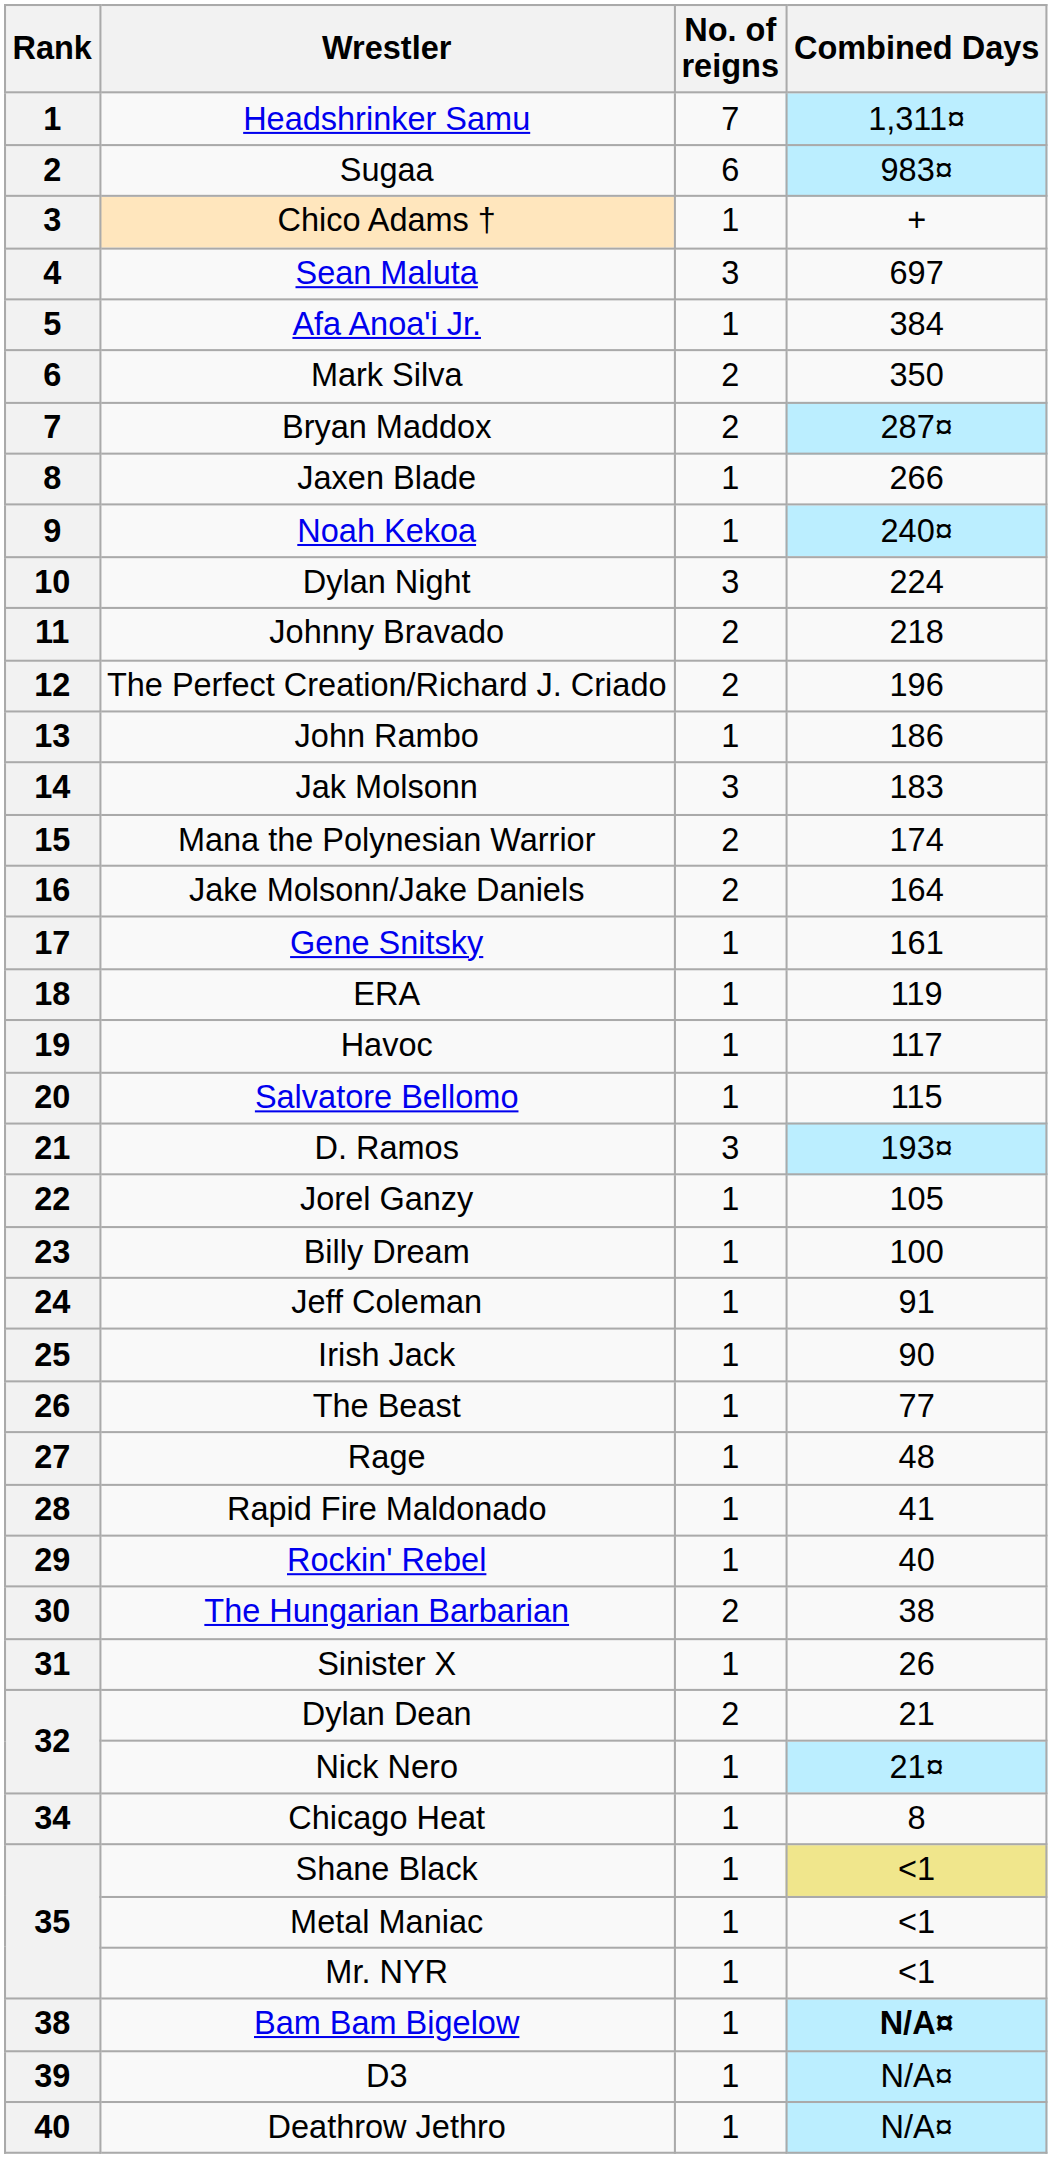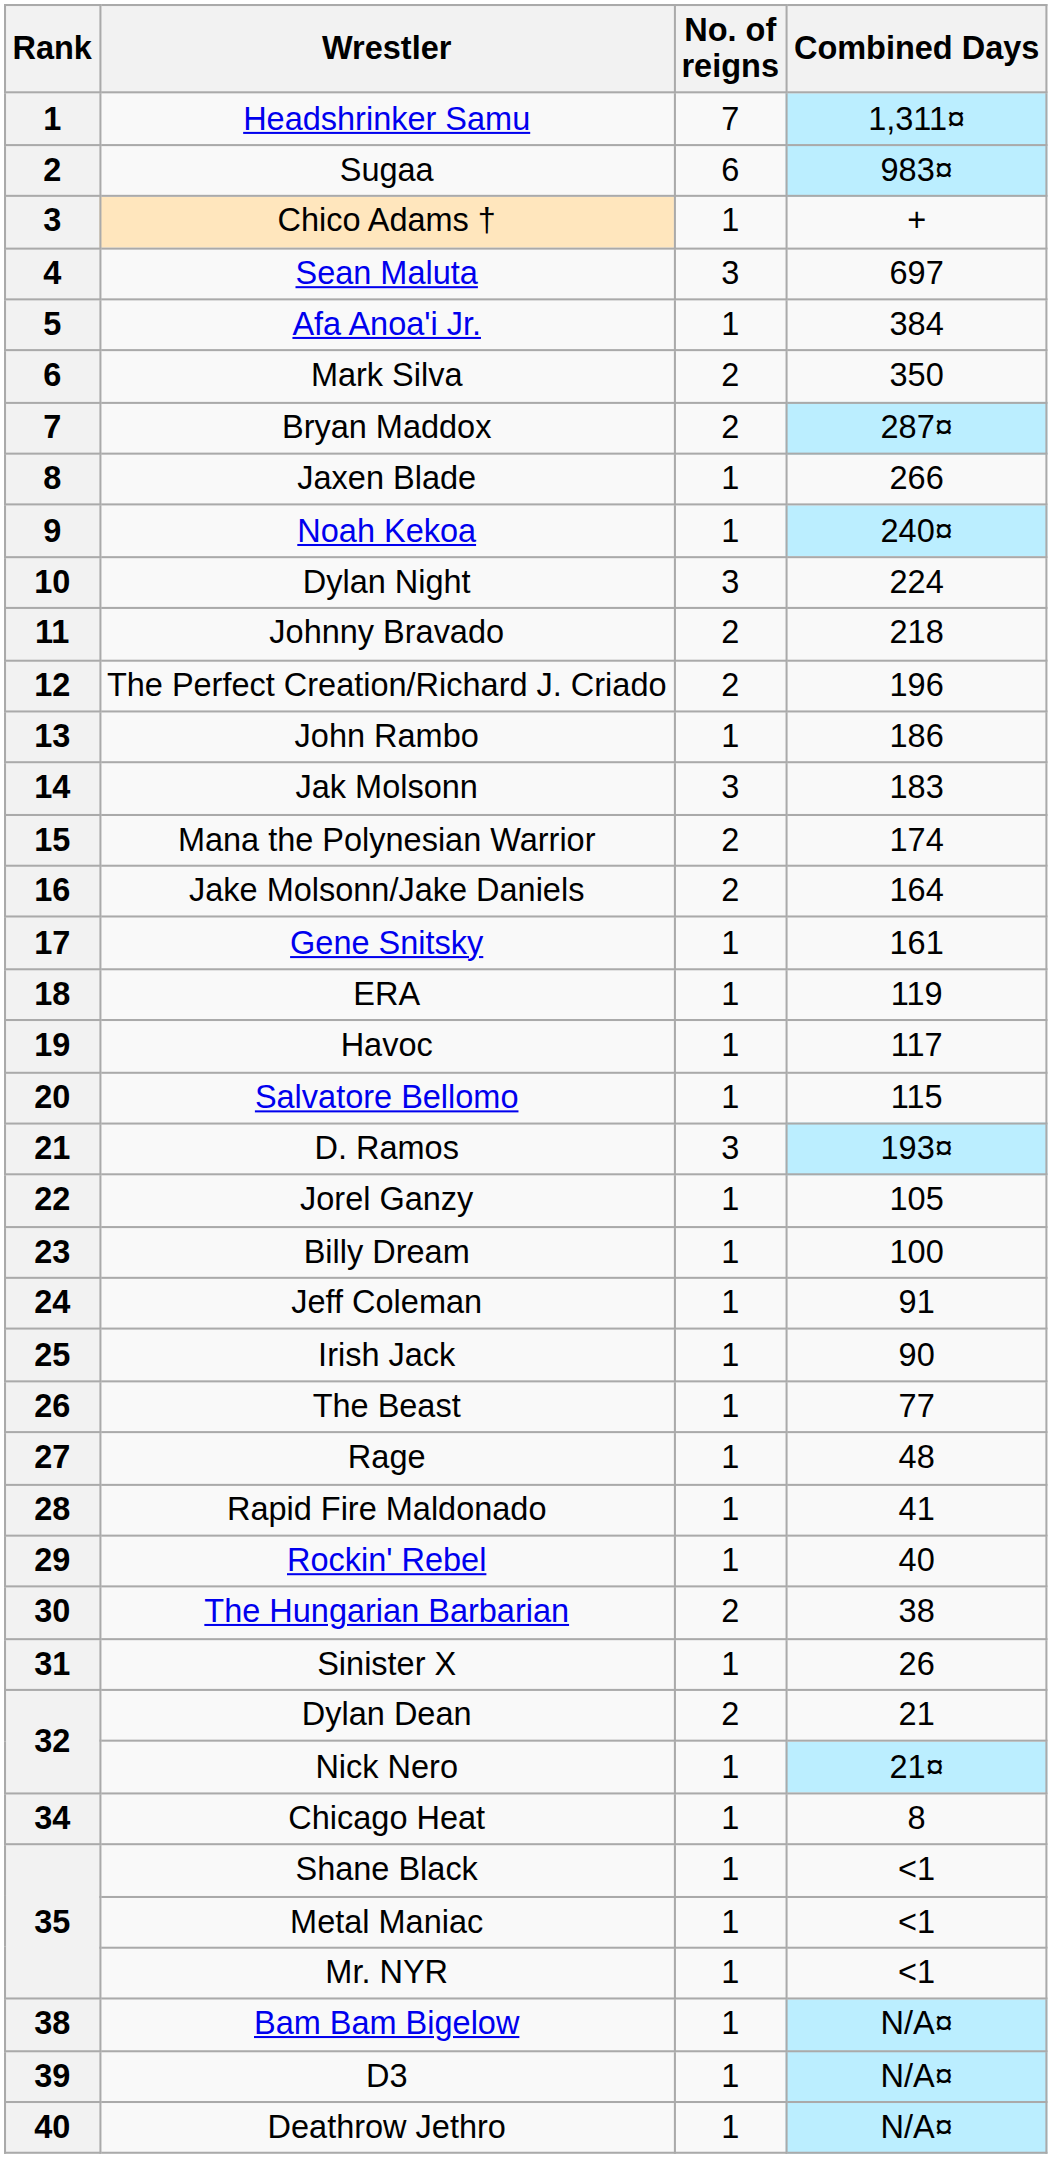(917, 1869) khaki background -> (917, 1869) no background
(917, 2024) bold -> (917, 2024) normal
